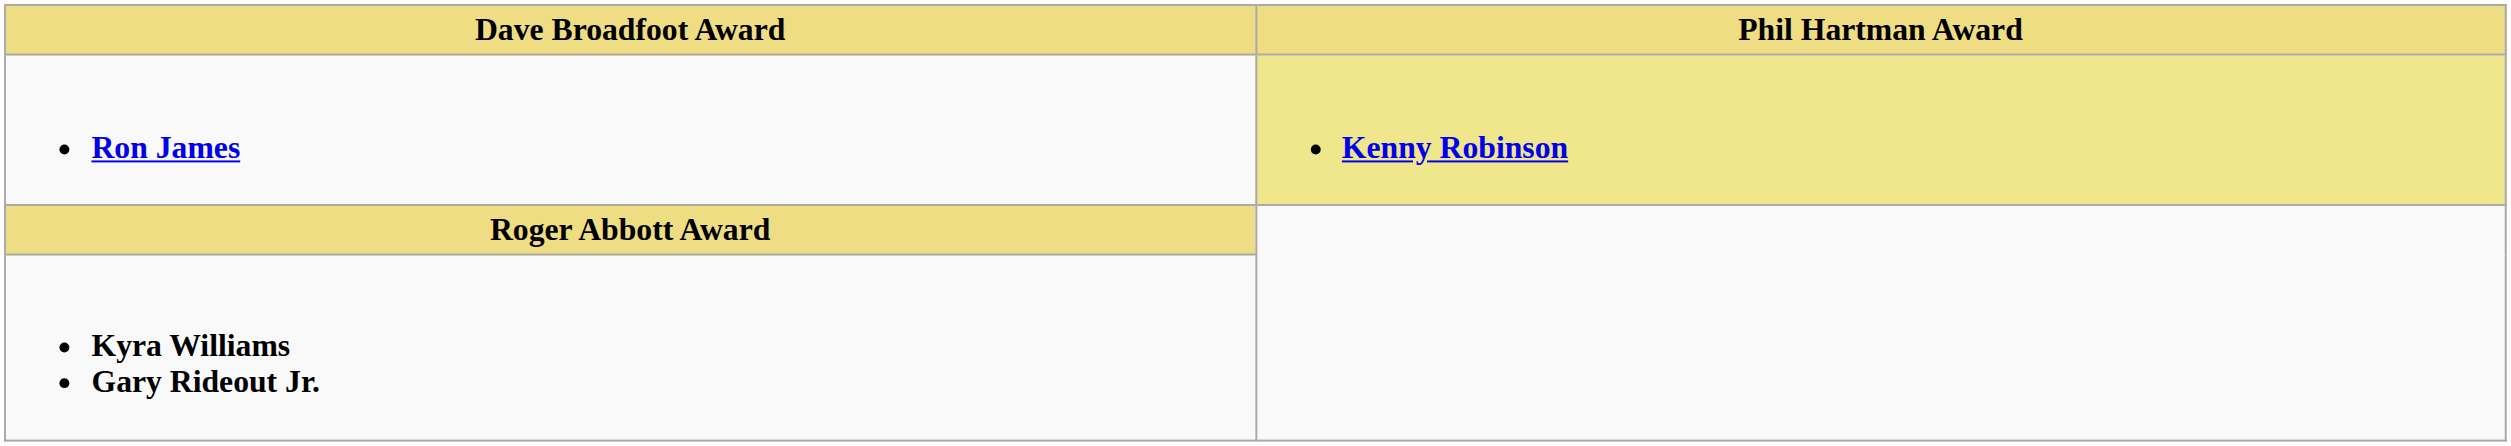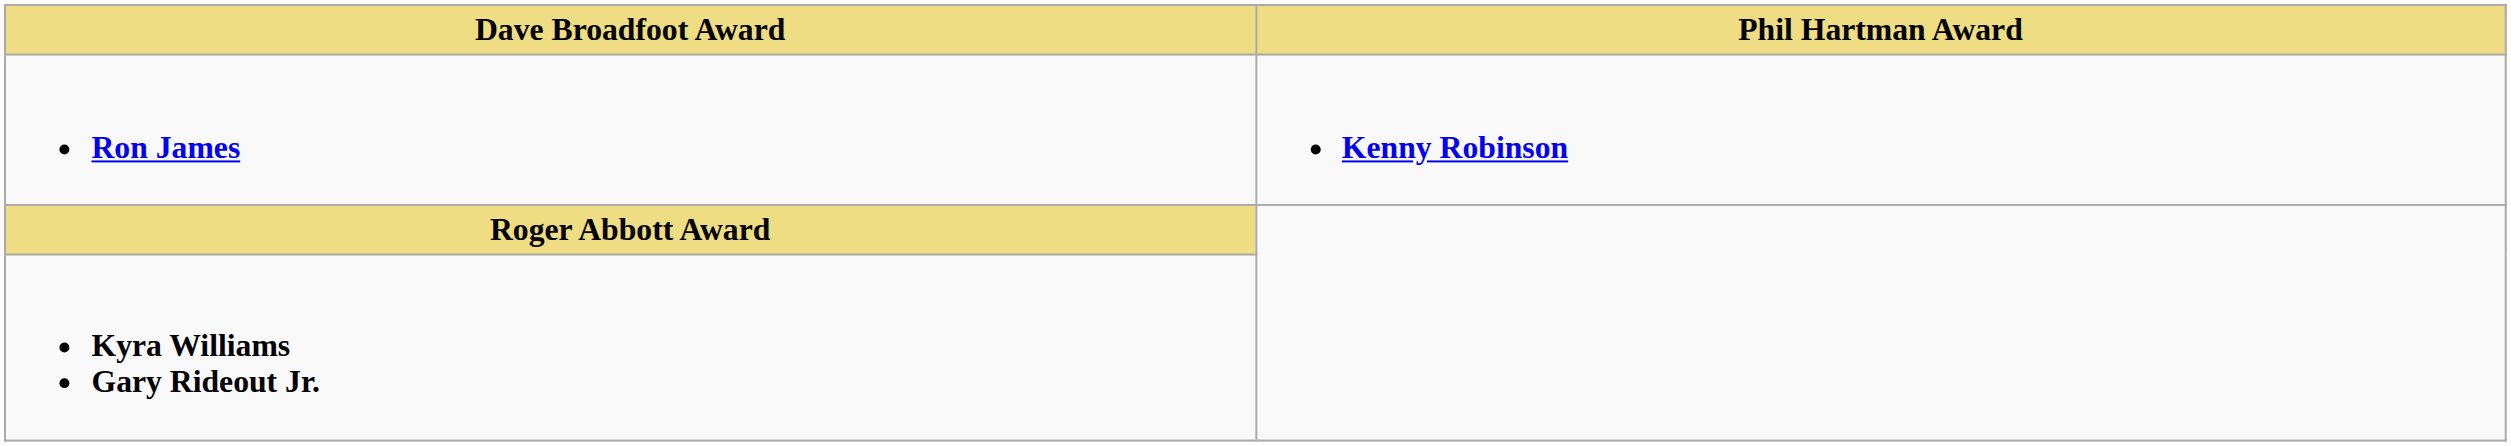(1881, 148) khaki background -> (1881, 148) no background
